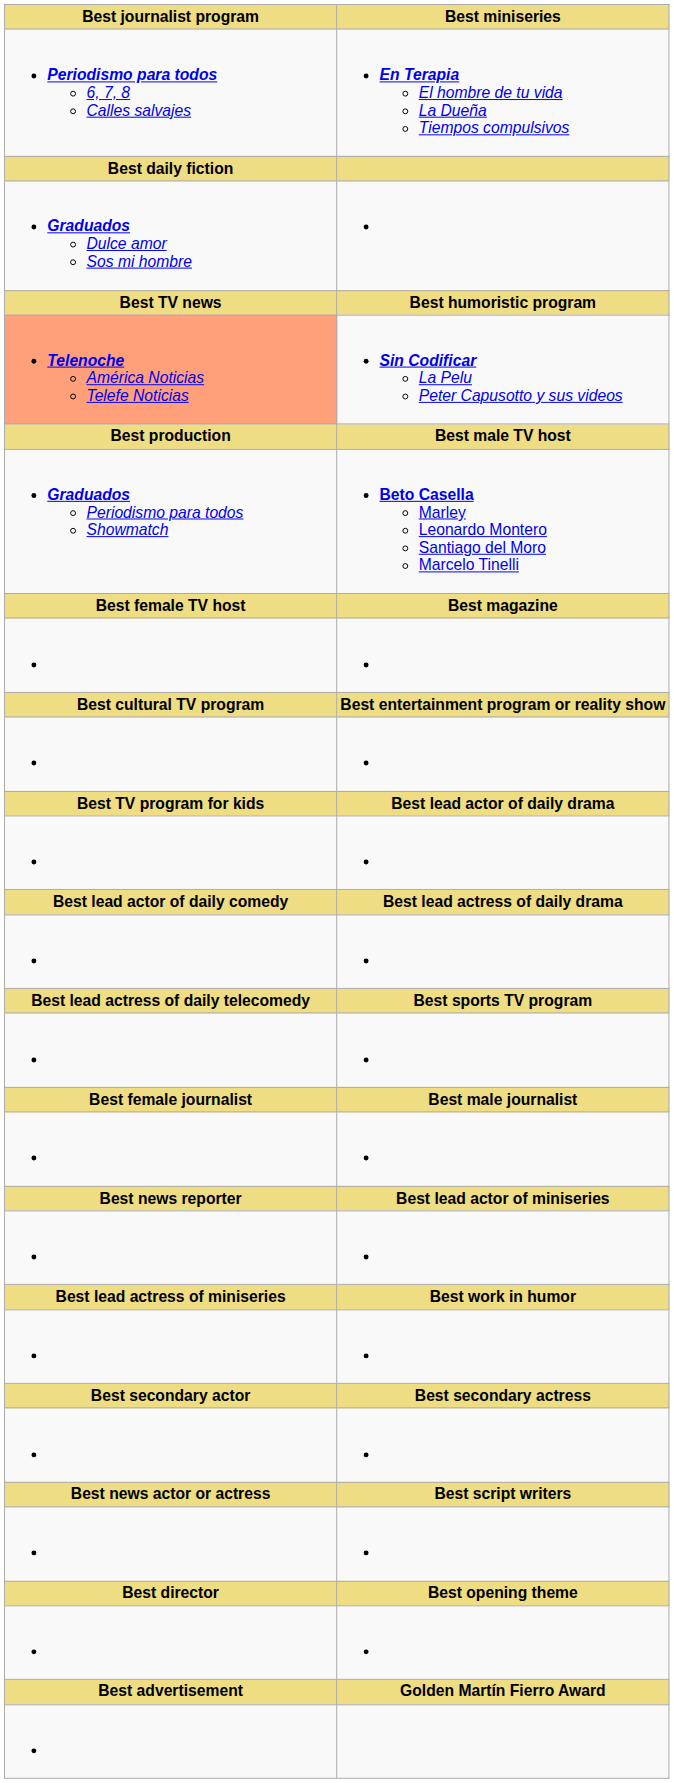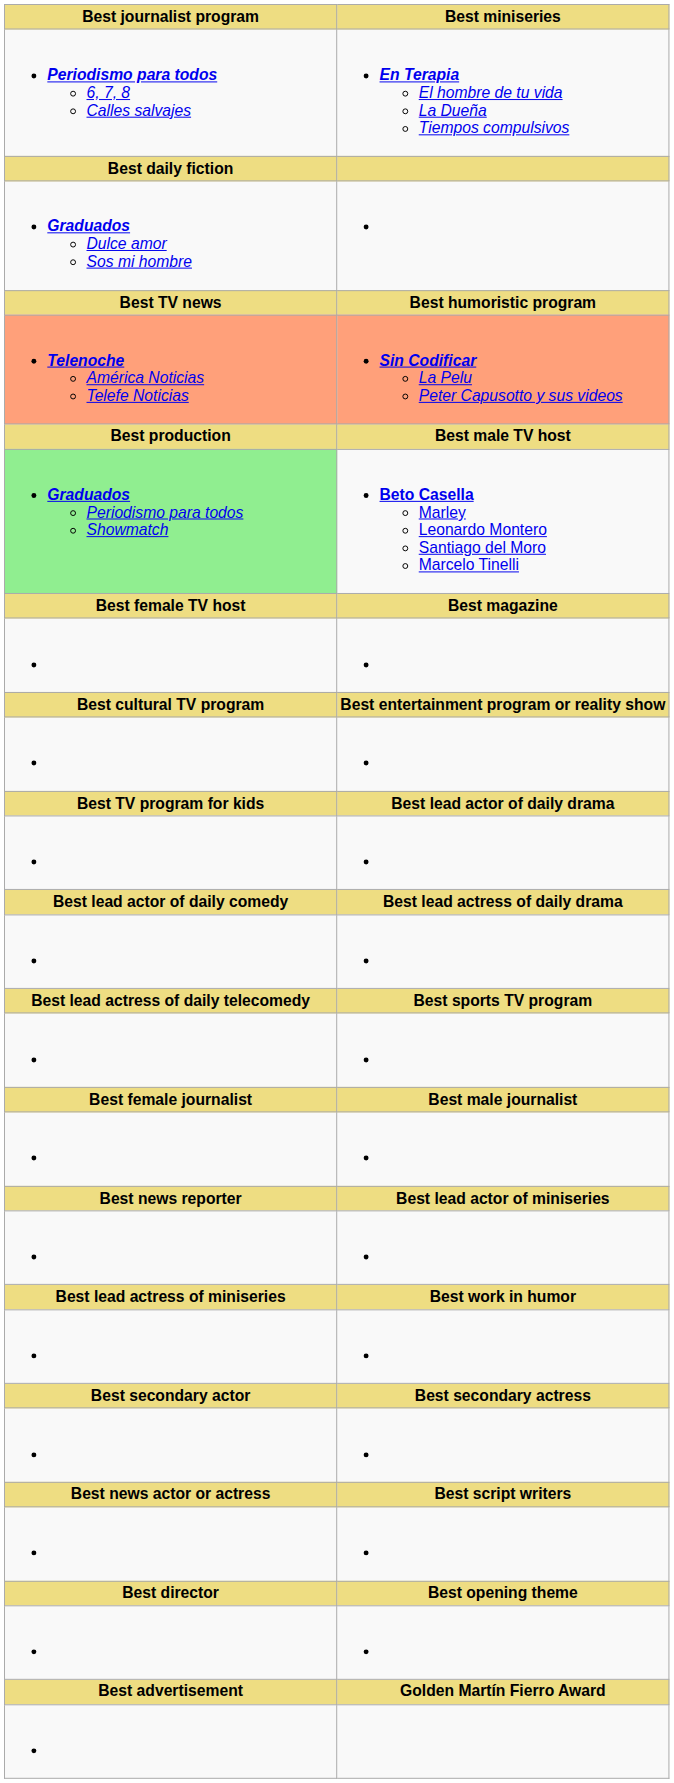(503, 378) no background -> (503, 378) lightsalmon background
(171, 512) no background -> (171, 512) lightgreen background
